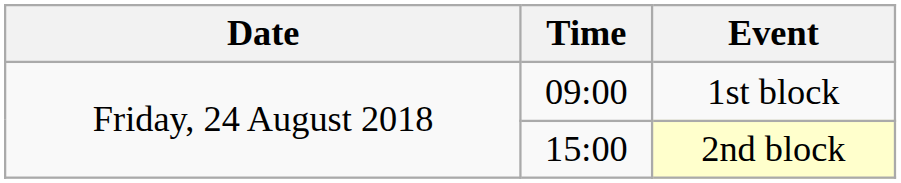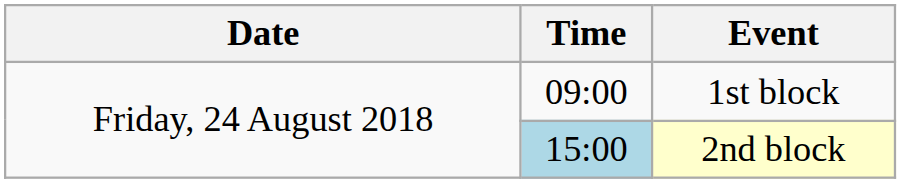(586, 148) no background -> (586, 148) lightblue background
